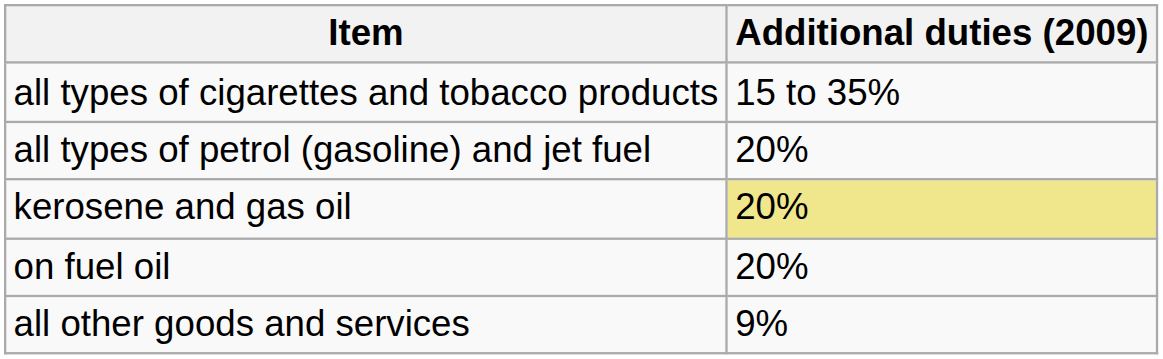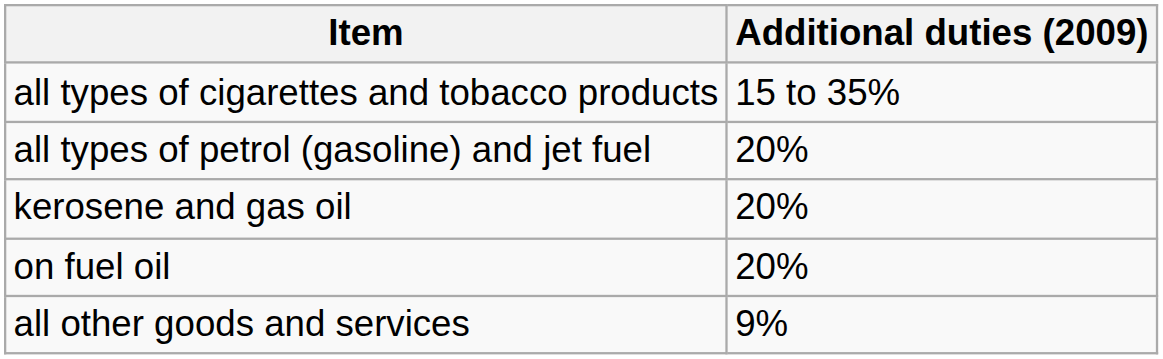(772, 207) khaki background -> (772, 207) no background
